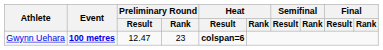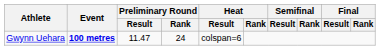(139, 39) 12.47 -> (139, 39) 11.47
(181, 39) 23 -> (181, 39) 24
(223, 39) bold -> (221, 39) normal
